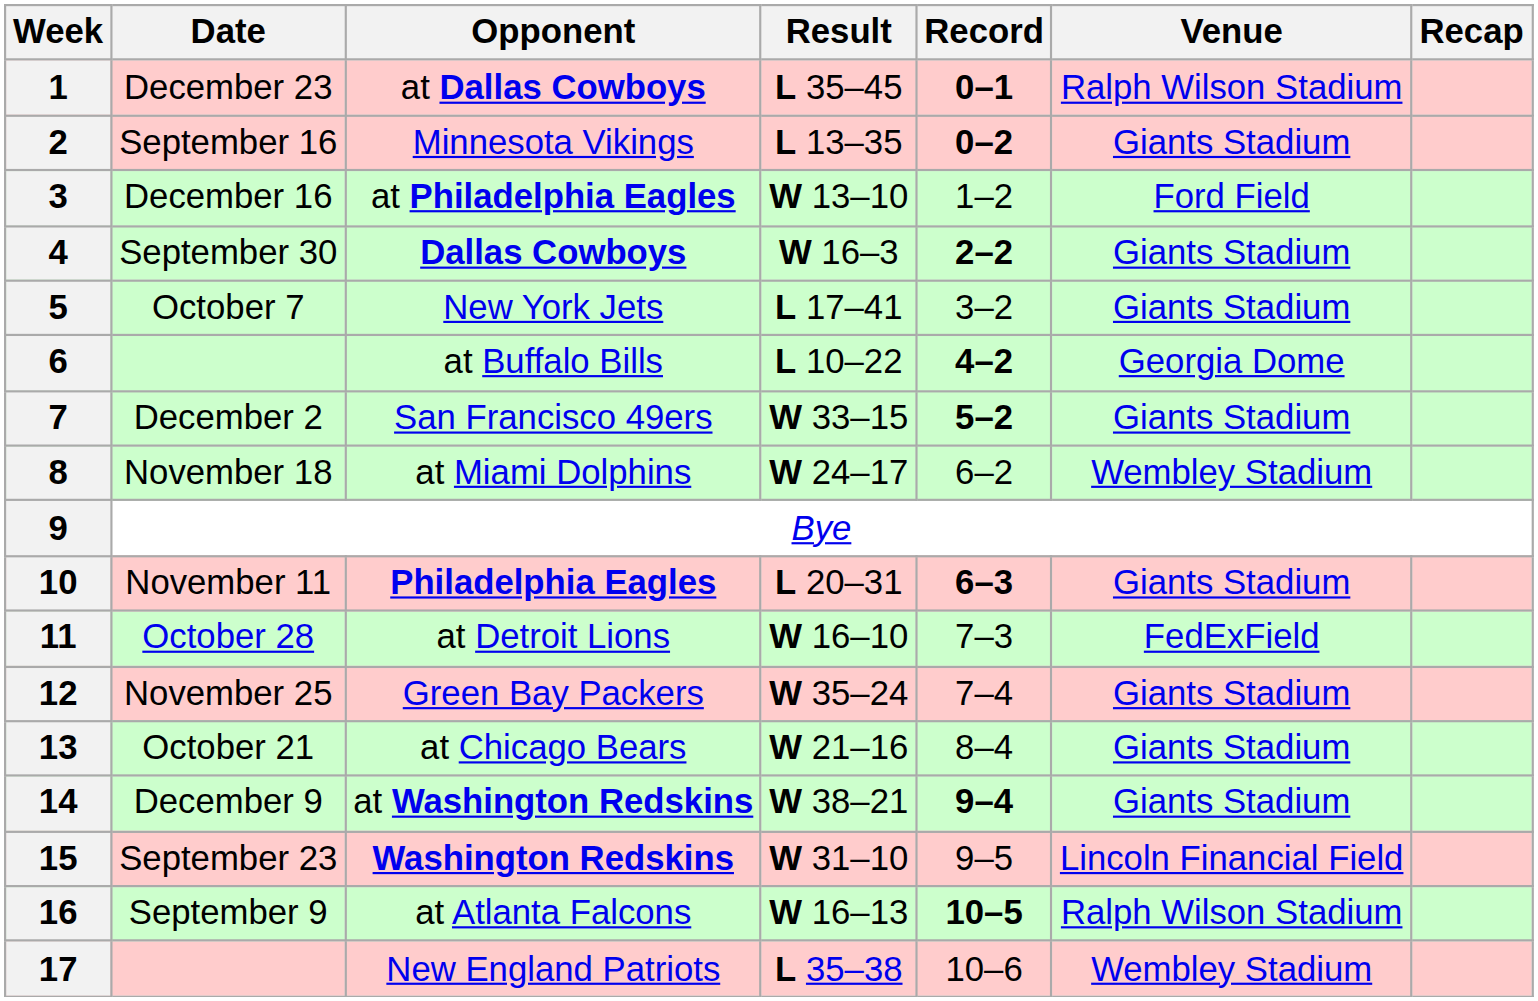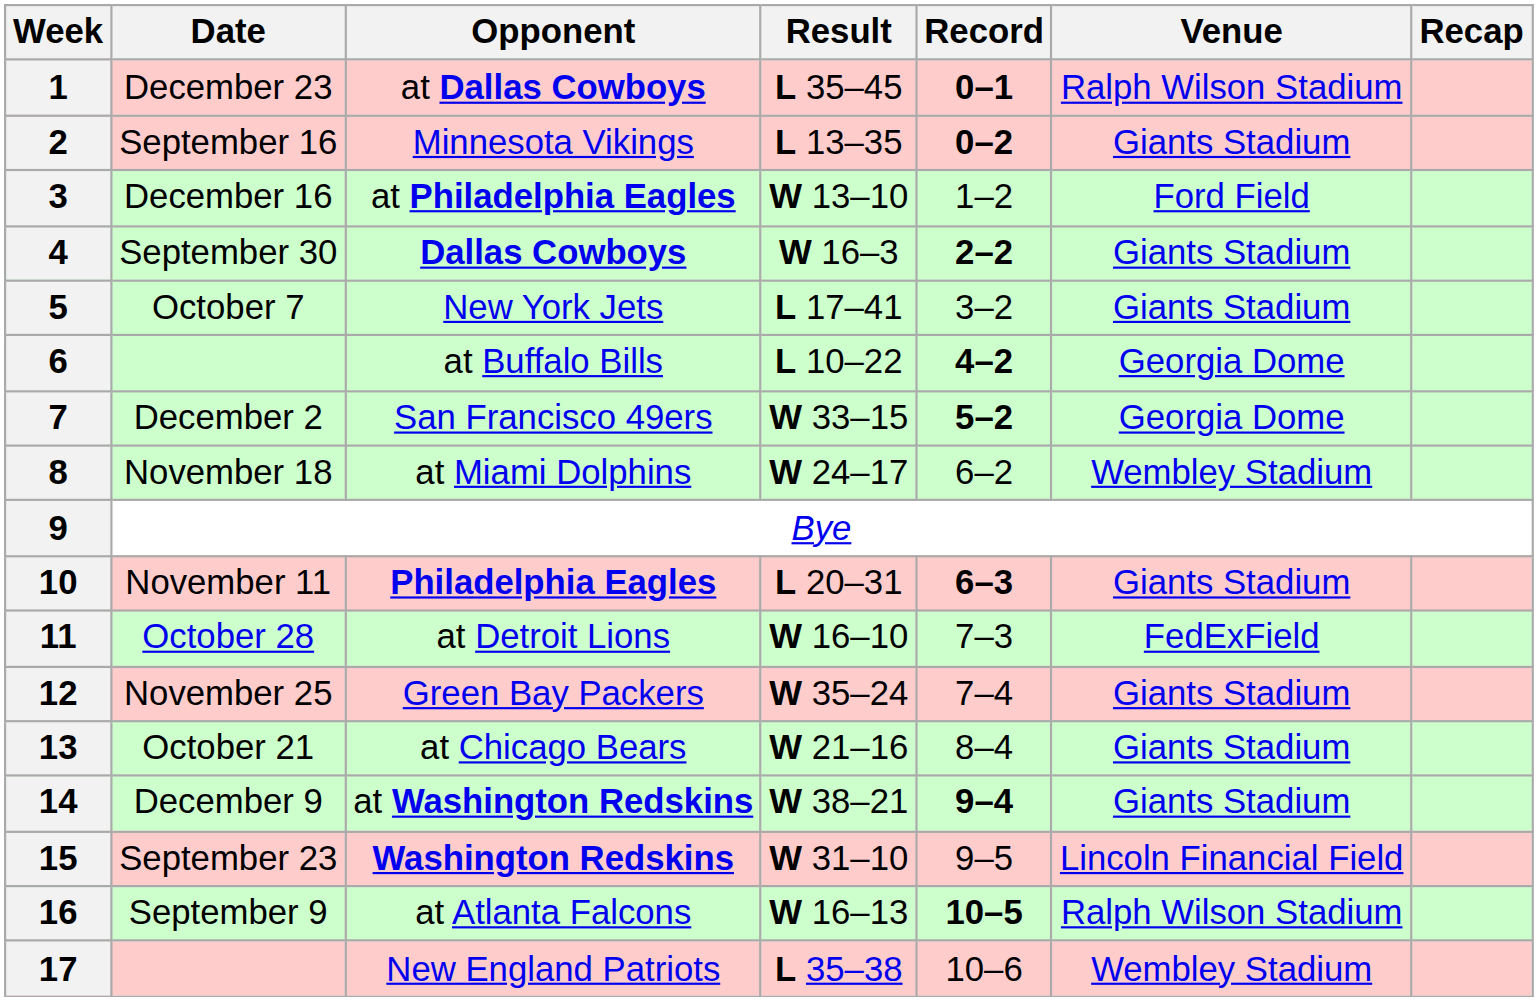(1232, 417) Giants Stadium -> (1232, 417) Georgia Dome
